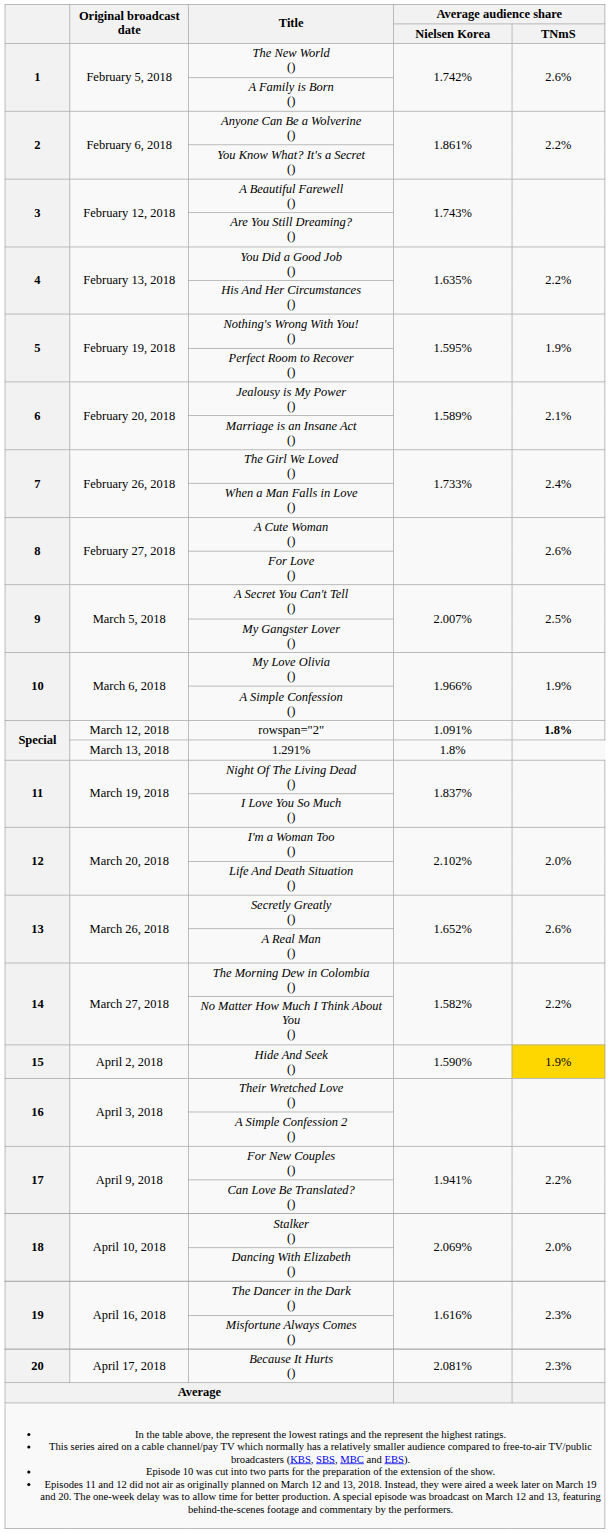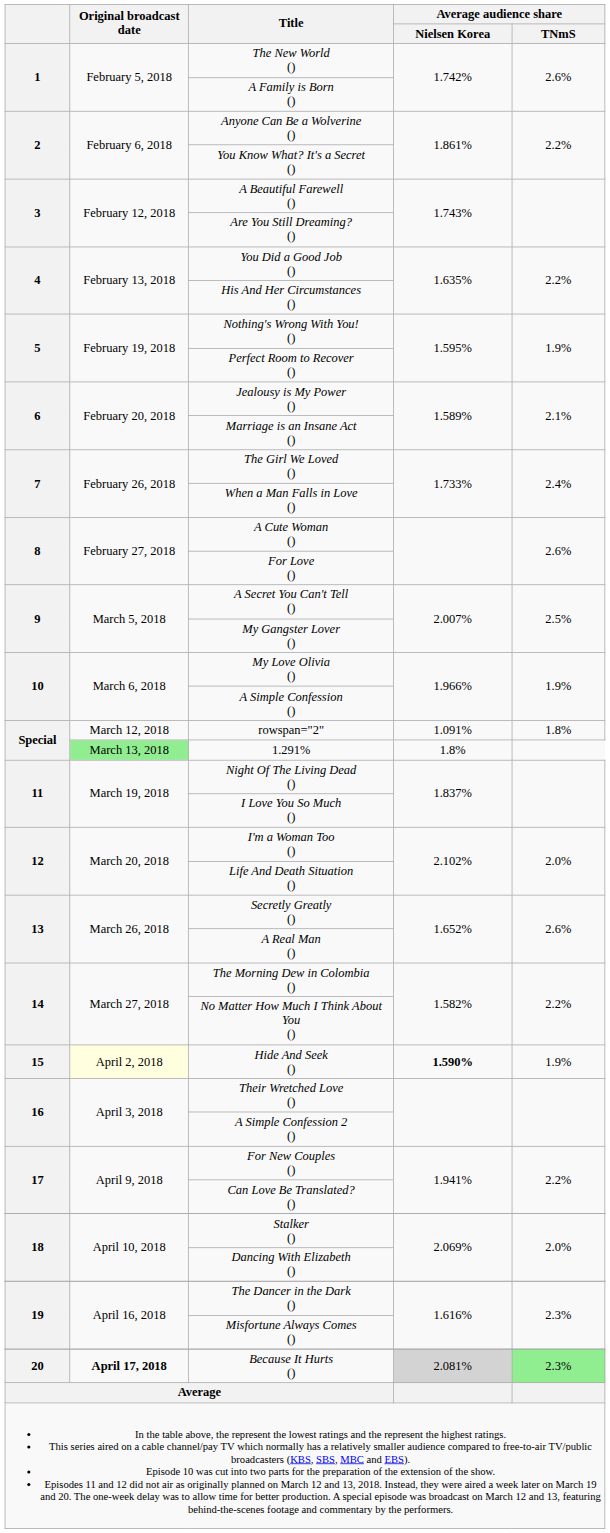(558, 730) bold -> (558, 730) normal
(129, 750) no background -> (129, 750) lightgreen background
(129, 1061) no background -> (129, 1061) lightyellow background
(453, 1061) normal -> (453, 1061) bold
(558, 1061) gold background -> (558, 1061) no background
(129, 1366) normal -> (129, 1366) bold
(453, 1366) no background -> (453, 1366) lightgrey background
(558, 1366) no background -> (558, 1366) lightgreen background
